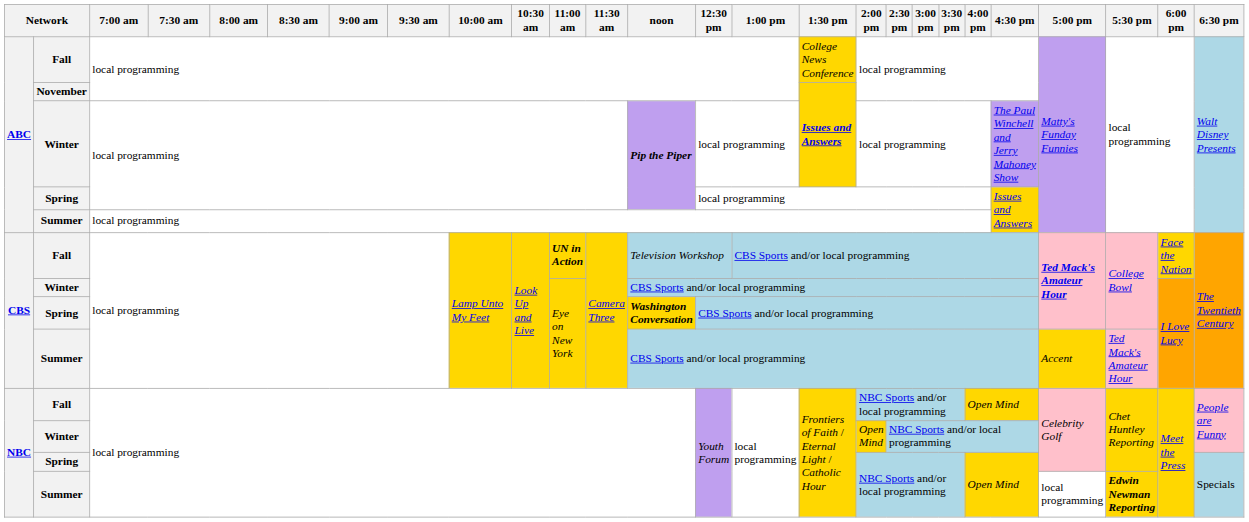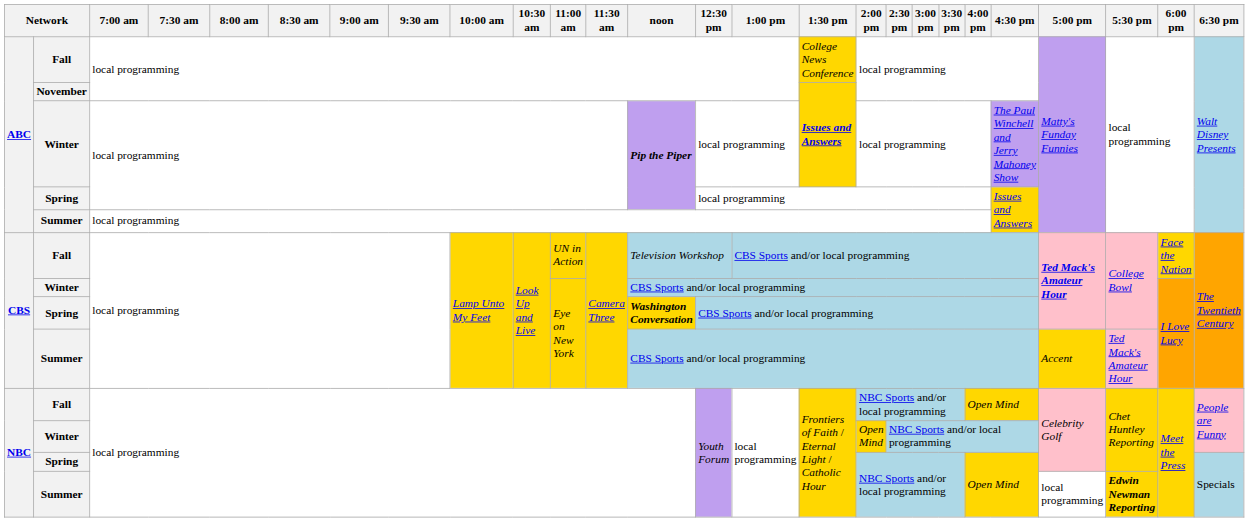(568, 255) bold -> (568, 255) normal
